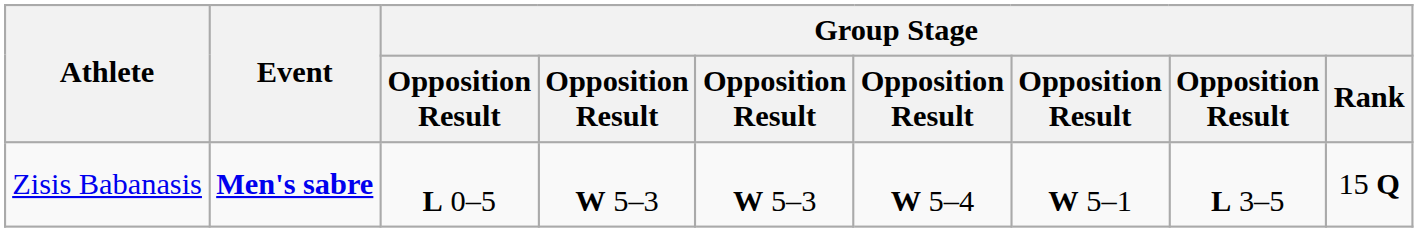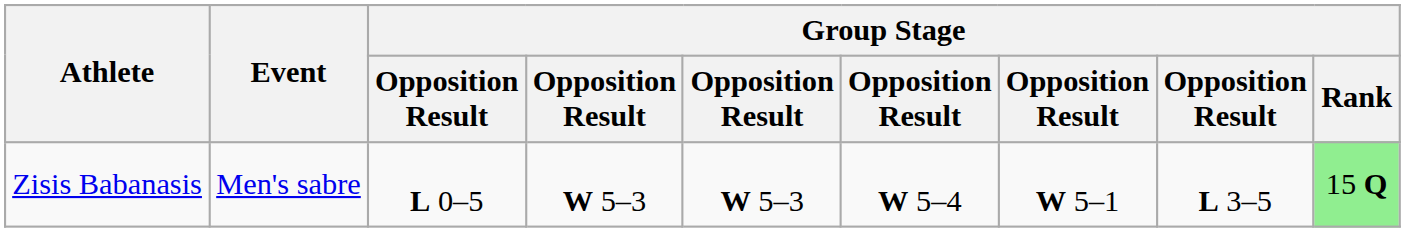(295, 183) bold -> (288, 183) normal
(1369, 183) no background -> (1357, 183) lightgreen background
